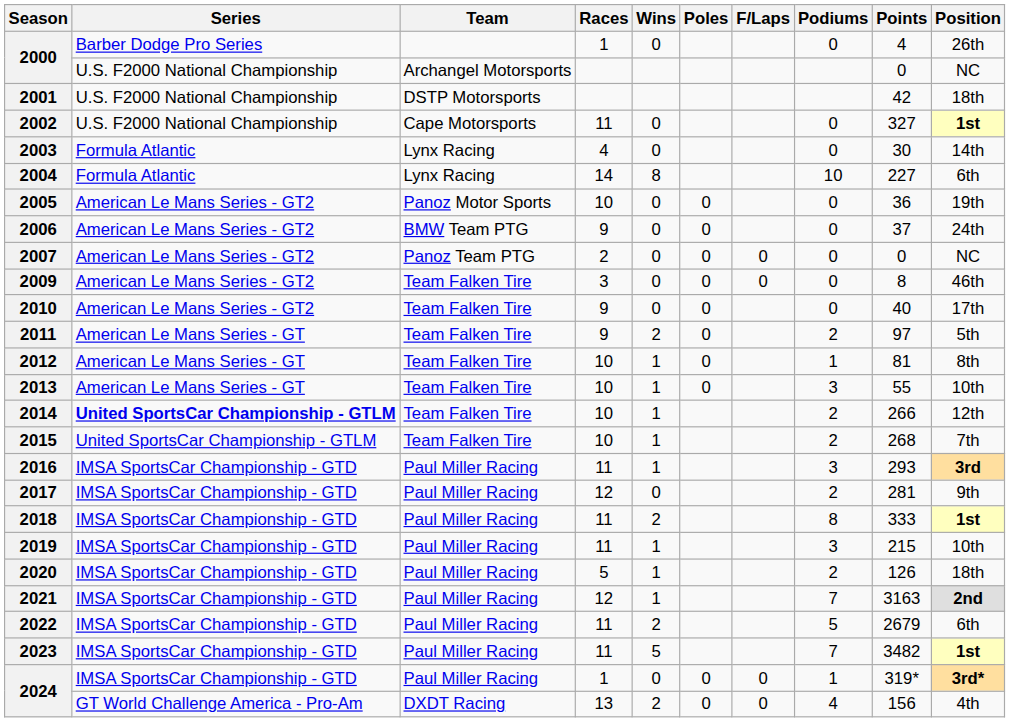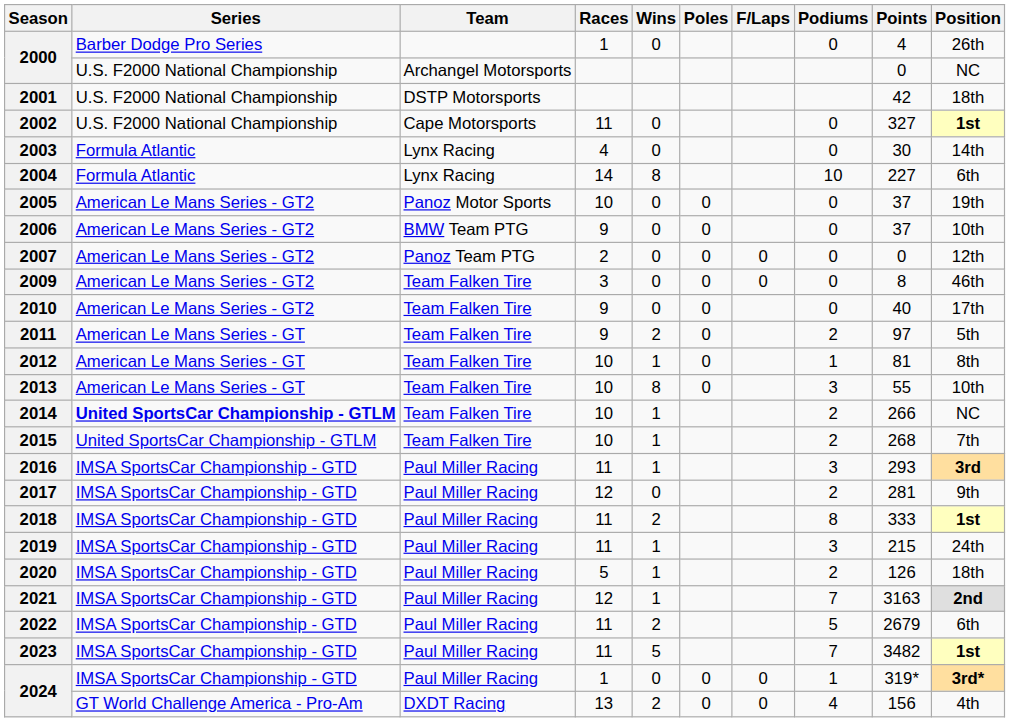(902, 203) 36 -> (902, 203) 37
(968, 229) 24th -> (968, 229) 10th
(968, 256) NC -> (968, 256) 12th
(656, 388) 1 -> (656, 388) 8
(968, 414) 12th -> (968, 414) NC
(968, 546) 10th -> (968, 546) 24th
